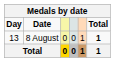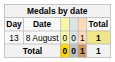(98, 37) no background -> (98, 37) khaki background
